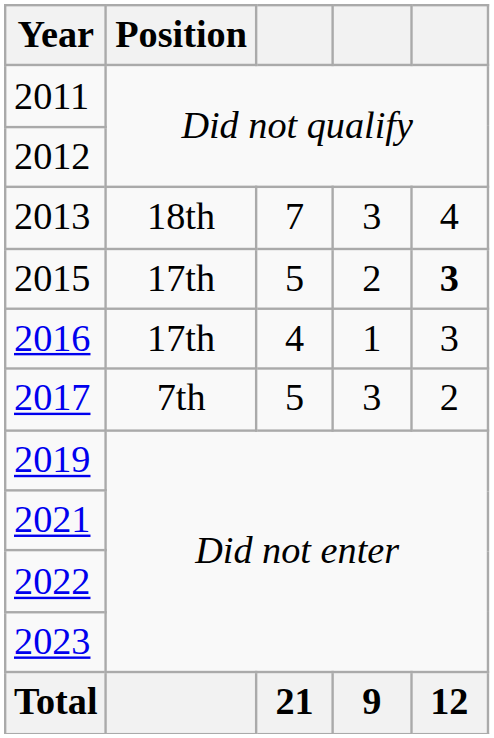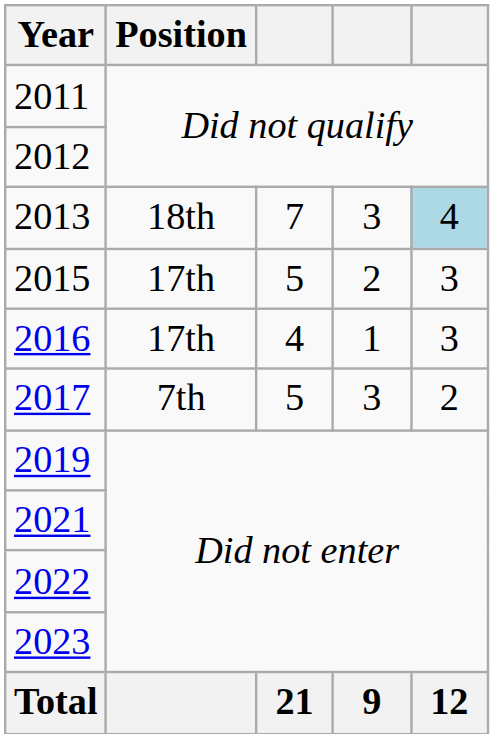(449, 216) no background -> (449, 216) lightblue background
(449, 277) bold -> (449, 277) normal
